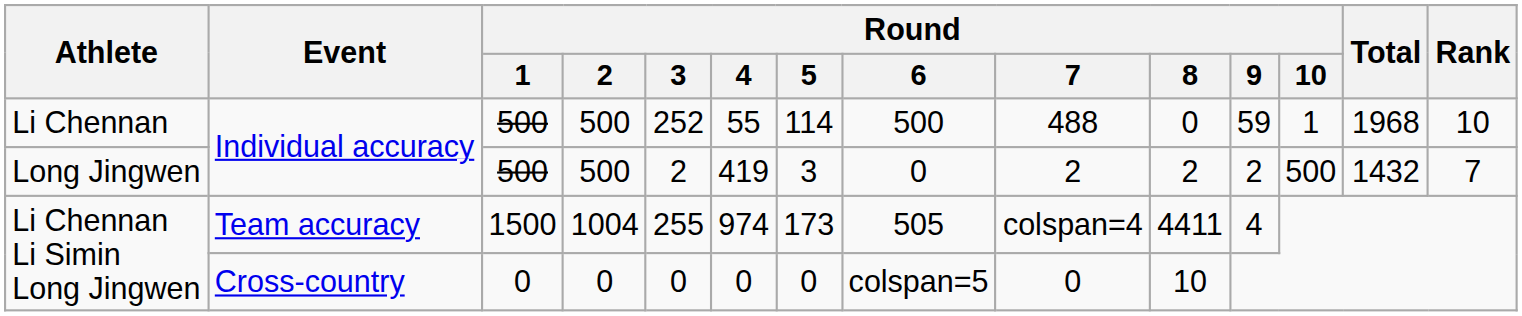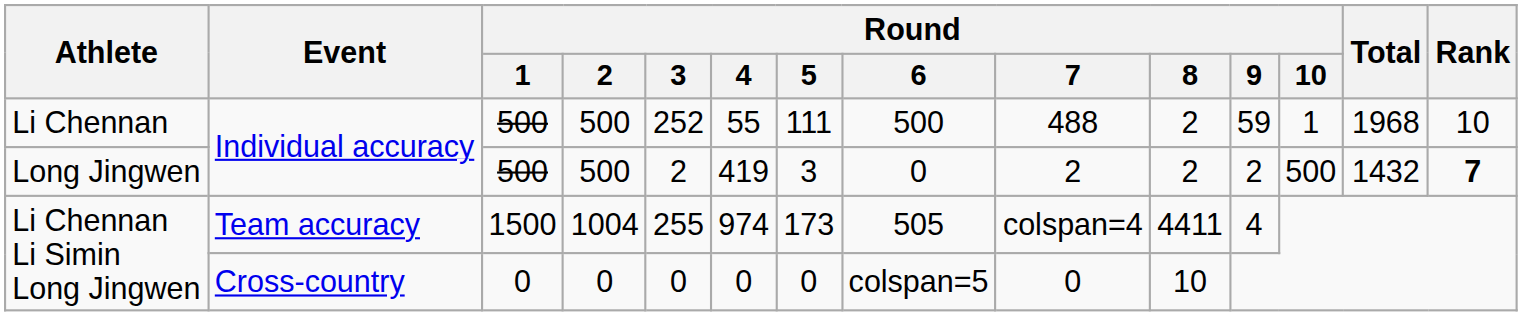(809, 123) 114 -> (809, 123) 111
(1190, 123) 0 -> (1190, 123) 2
(1473, 172) normal -> (1473, 172) bold
